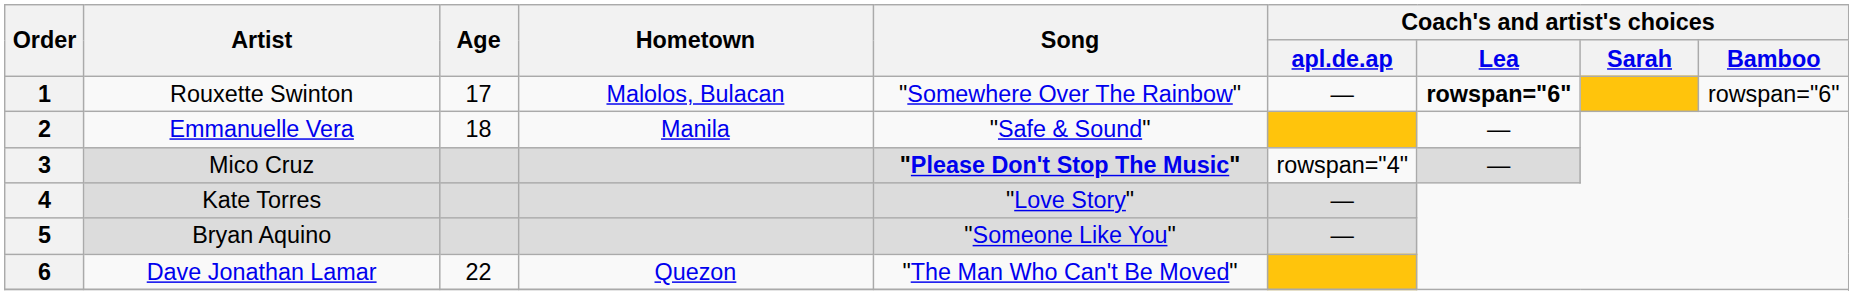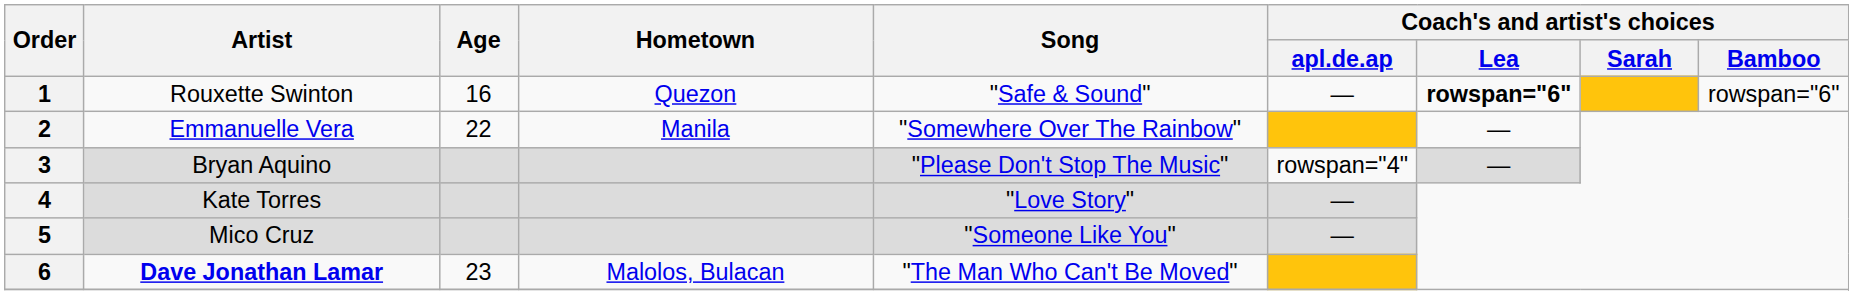(479, 94) 17 -> (479, 94) 16
(695, 94) Malolos, Bulacan -> (695, 94) Quezon
(1070, 94) "Somewhere Over The Rainbow" -> (1070, 94) "Safe & Sound"
(479, 129) 18 -> (479, 129) 22
(1070, 129) "Safe & Sound" -> (1070, 129) "Somewhere Over The Rainbow"
(262, 165) Mico Cruz -> (262, 165) Bryan Aquino
(1070, 165) bold -> (1070, 165) normal
(262, 236) Bryan Aquino -> (262, 236) Mico Cruz
(262, 272) normal -> (262, 272) bold
(479, 272) 22 -> (479, 272) 23
(695, 272) Quezon -> (695, 272) Malolos, Bulacan
